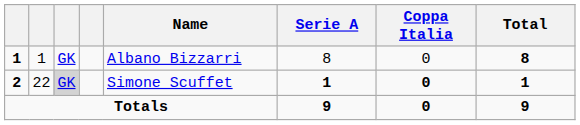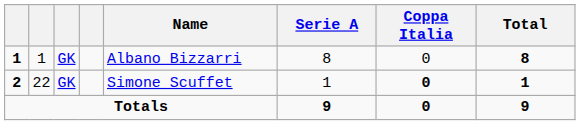(67, 83) lightgrey background -> (67, 83) no background
(327, 83) bold -> (327, 83) normal
